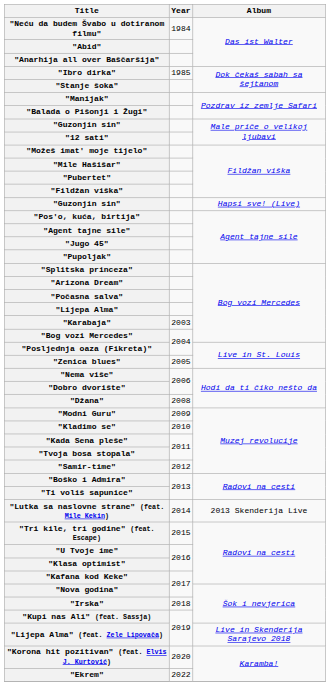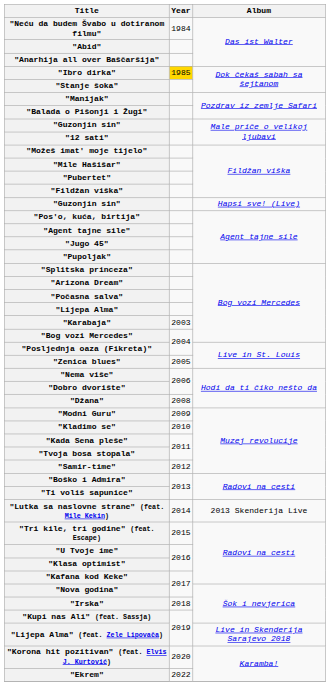(181, 73) no background -> (181, 73) gold background
